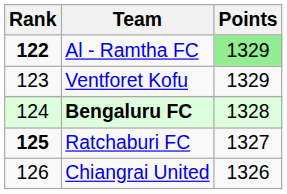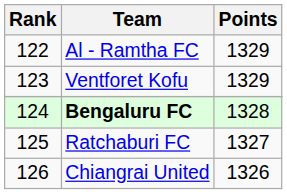(33, 50) bold -> (33, 50) normal
(248, 50) lightgreen background -> (248, 50) no background
(33, 142) bold -> (33, 142) normal
